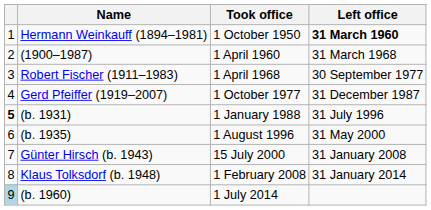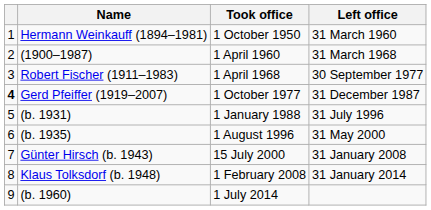(355, 35) bold -> (354, 35) normal
(11, 95) normal -> (11, 95) bold
(11, 115) bold -> (11, 115) normal
(11, 195) lightblue background -> (11, 195) no background
